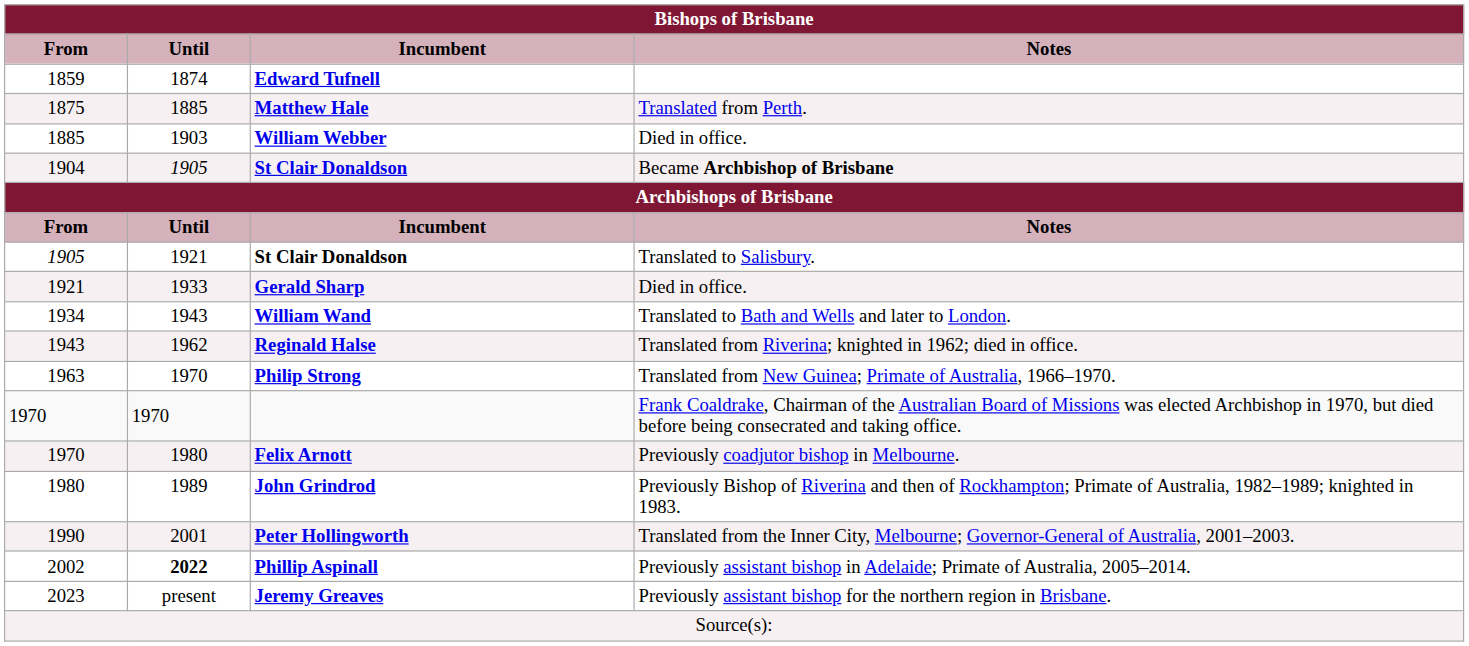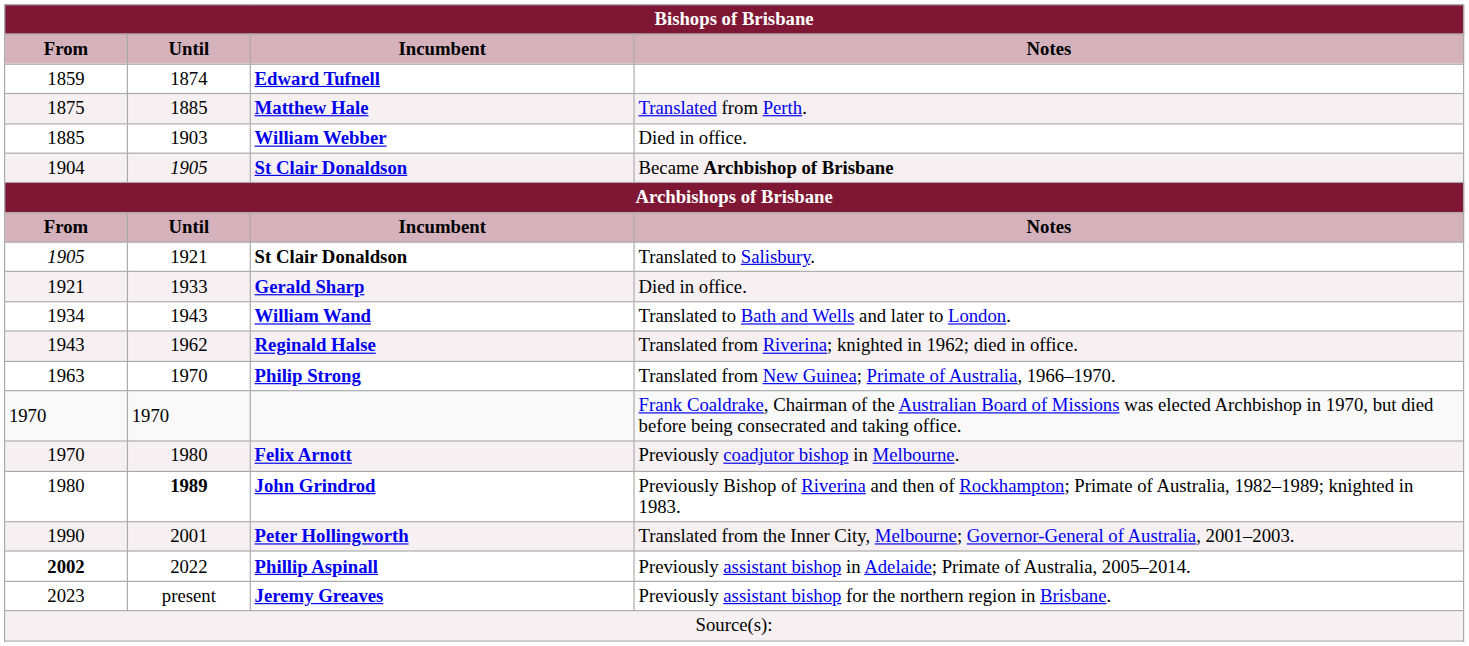(189, 485) normal -> (189, 485) bold
(66, 566) normal -> (66, 566) bold
(189, 566) bold -> (189, 566) normal
